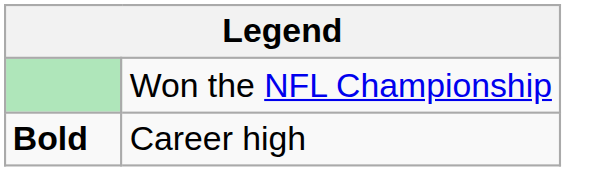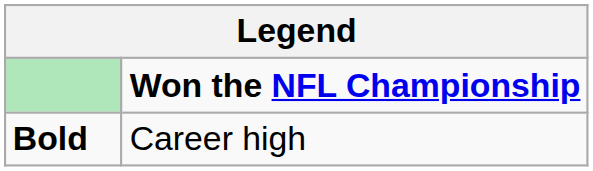(341, 84) normal -> (355, 84) bold
